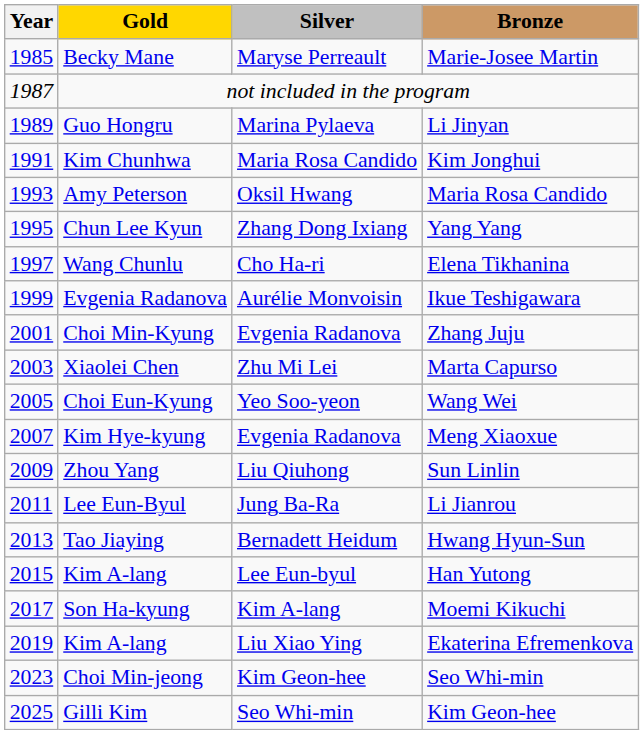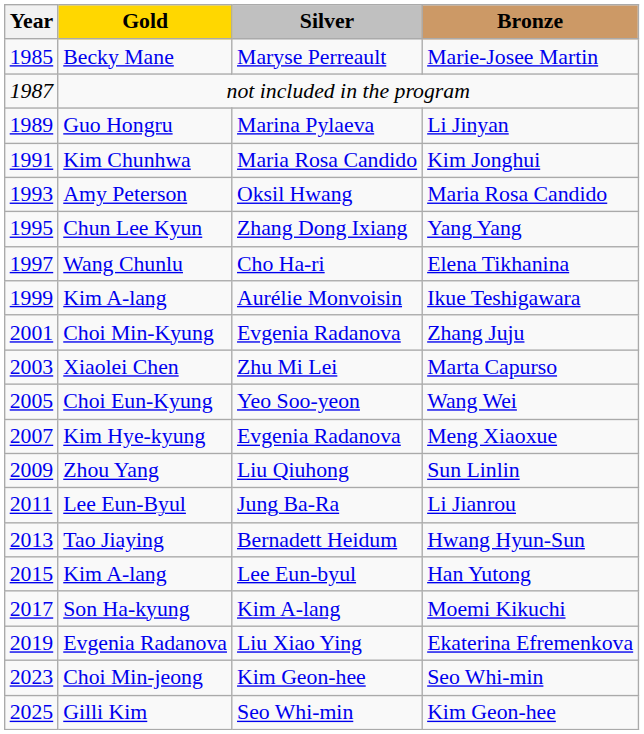(145, 297) Evgenia Radanova -> (115, 297) Kim A-lang
(115, 642) Kim A-lang -> (145, 642) Evgenia Radanova
